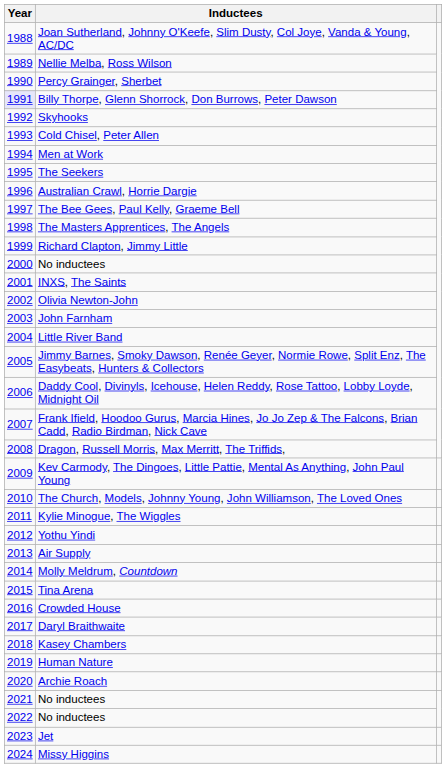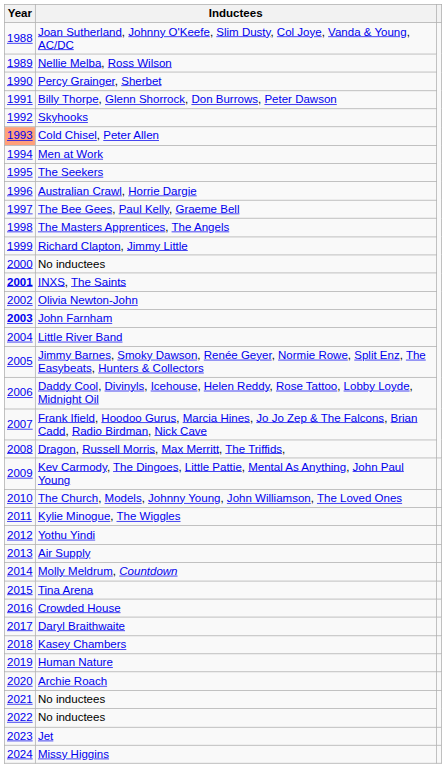(20, 99) lavender background -> (20, 99) no background
(20, 136) no background -> (20, 136) lightsalmon background
(20, 282) normal -> (20, 282) bold
(20, 318) normal -> (20, 318) bold
